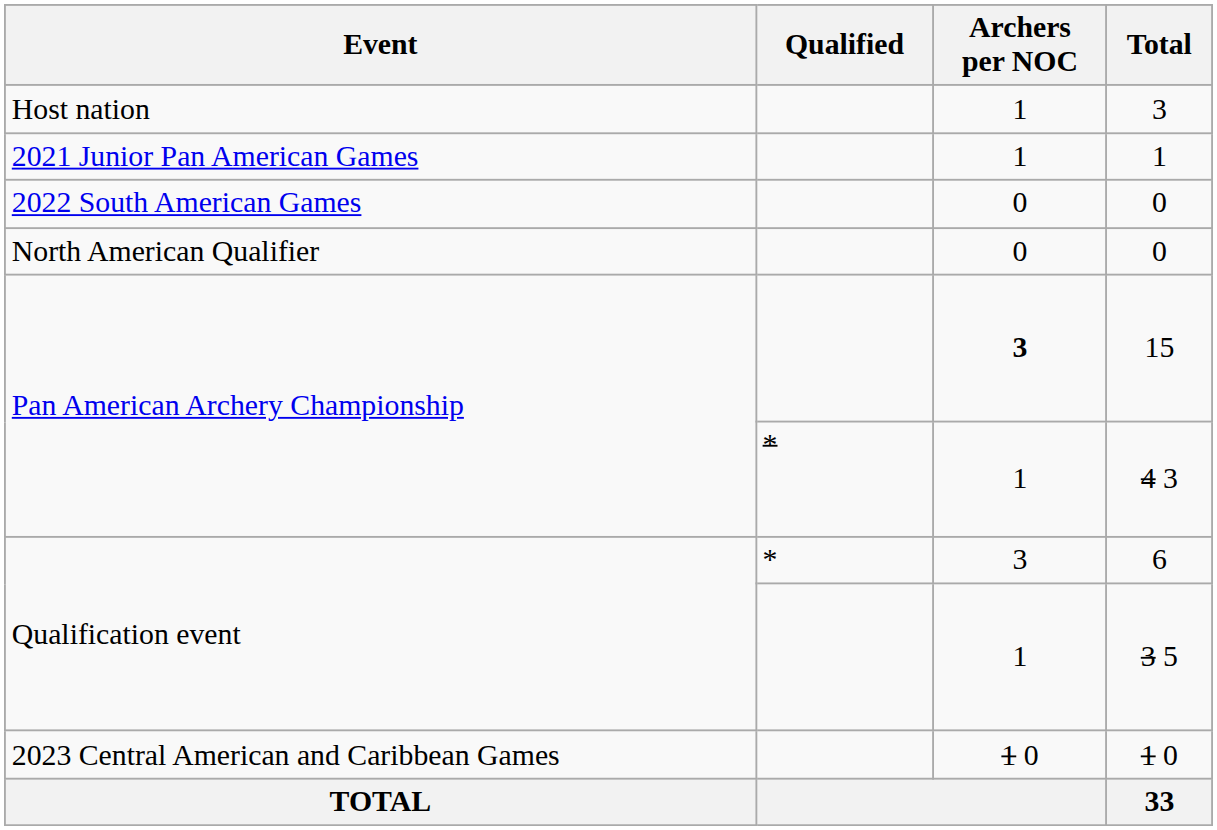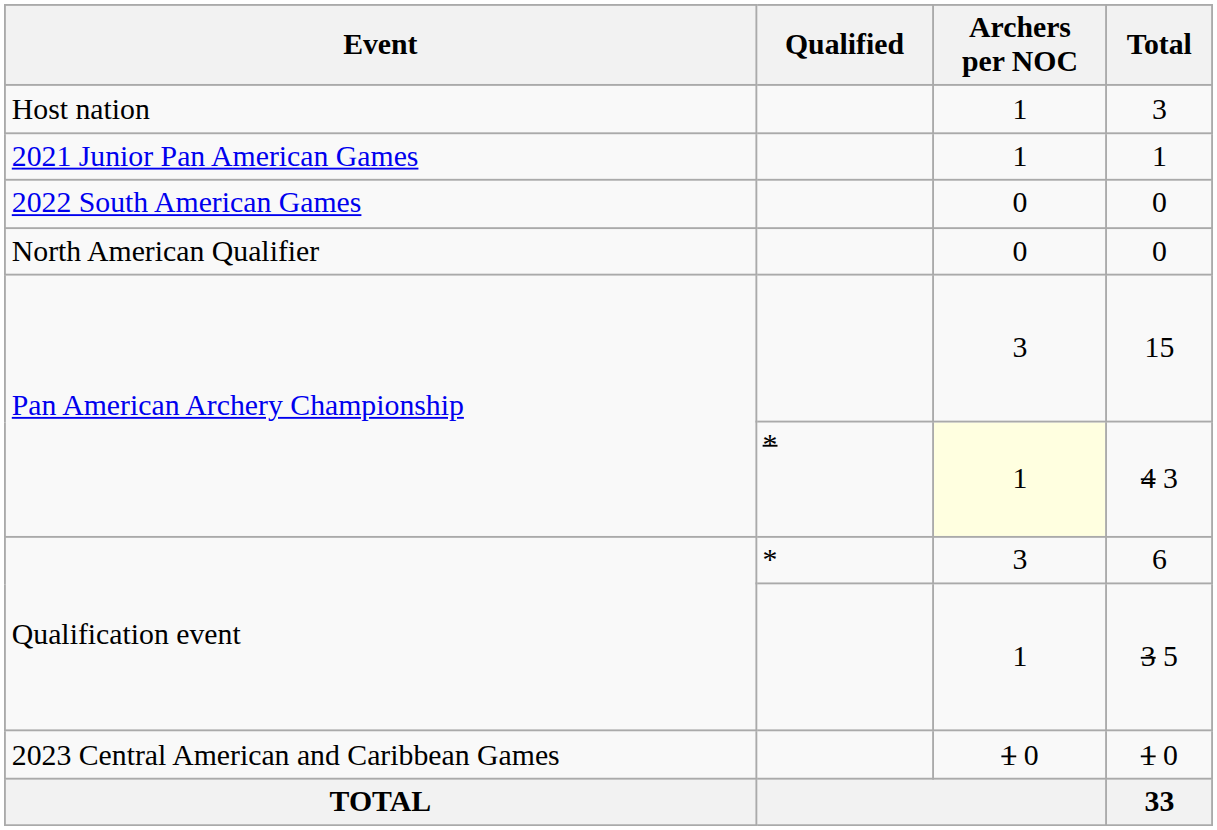(1020, 347) bold -> (1020, 347) normal
(1020, 478) no background -> (1020, 478) lightyellow background
